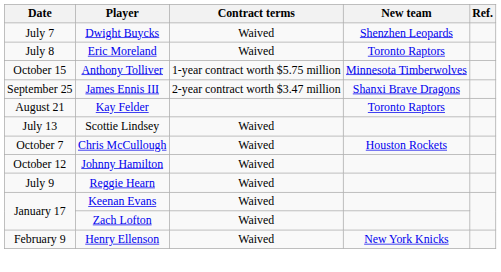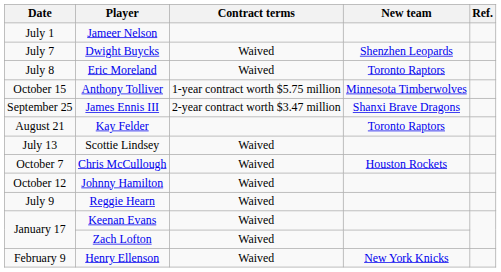+ row: (122, 32)
